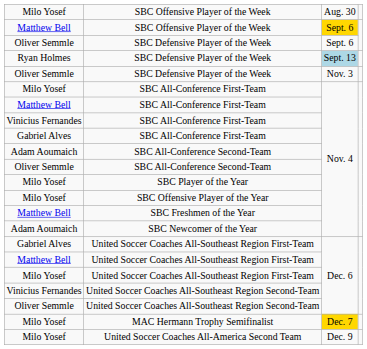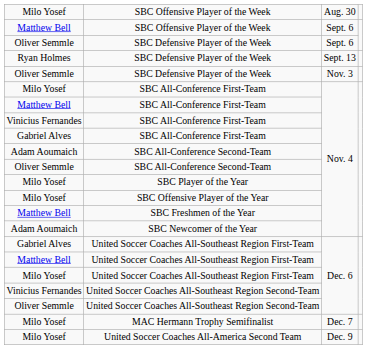(340, 27) gold background -> (340, 27) no background
(340, 58) lightblue background -> (340, 58) no background
(340, 321) gold background -> (340, 321) no background
